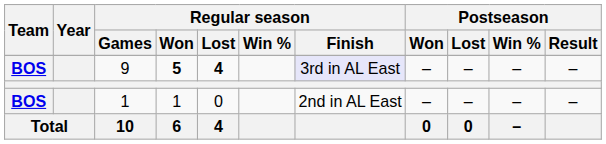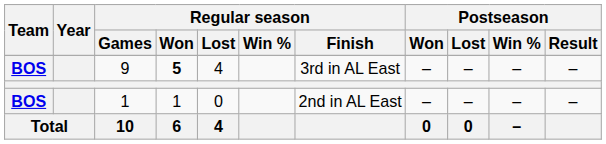(218, 68) bold -> (218, 68) normal
(350, 68) lavender background -> (350, 68) no background
